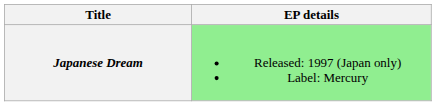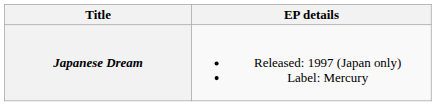(311, 70) lightgreen background -> (311, 70) no background
